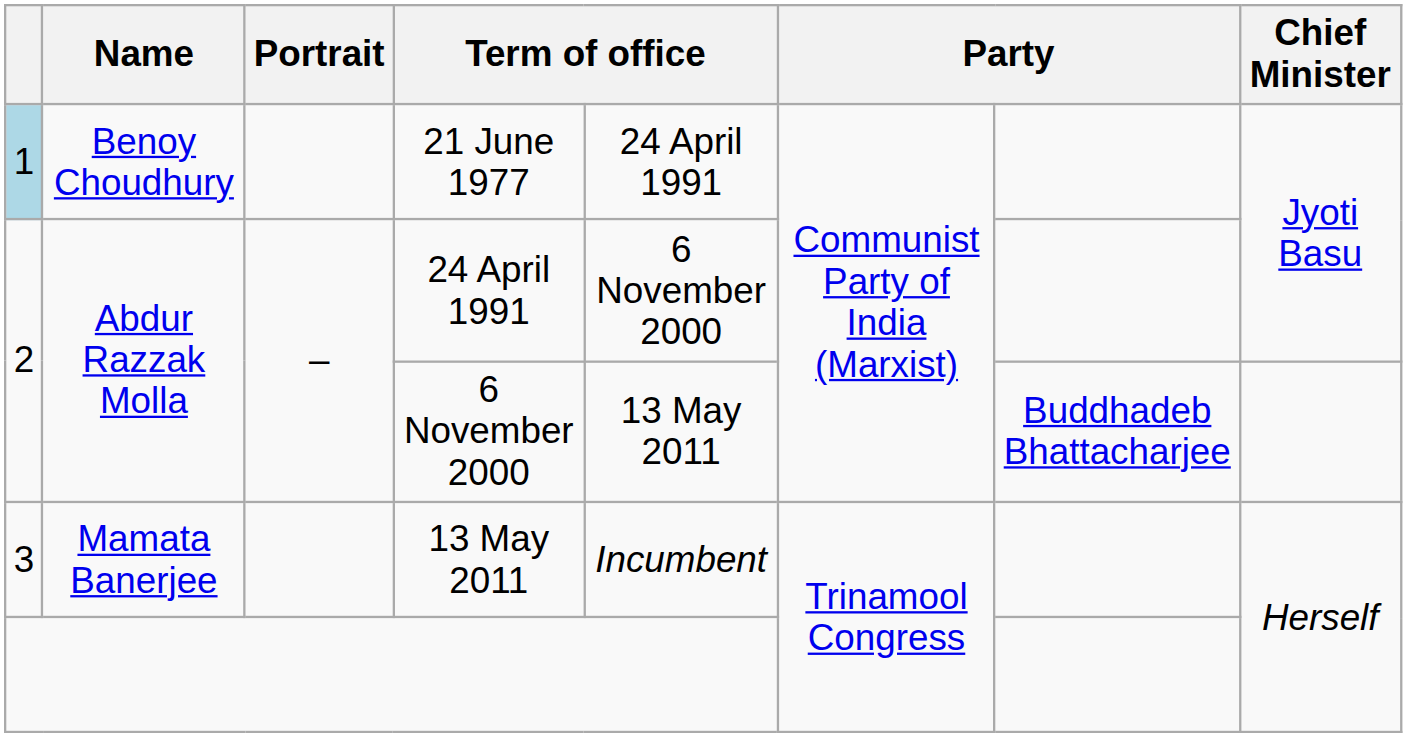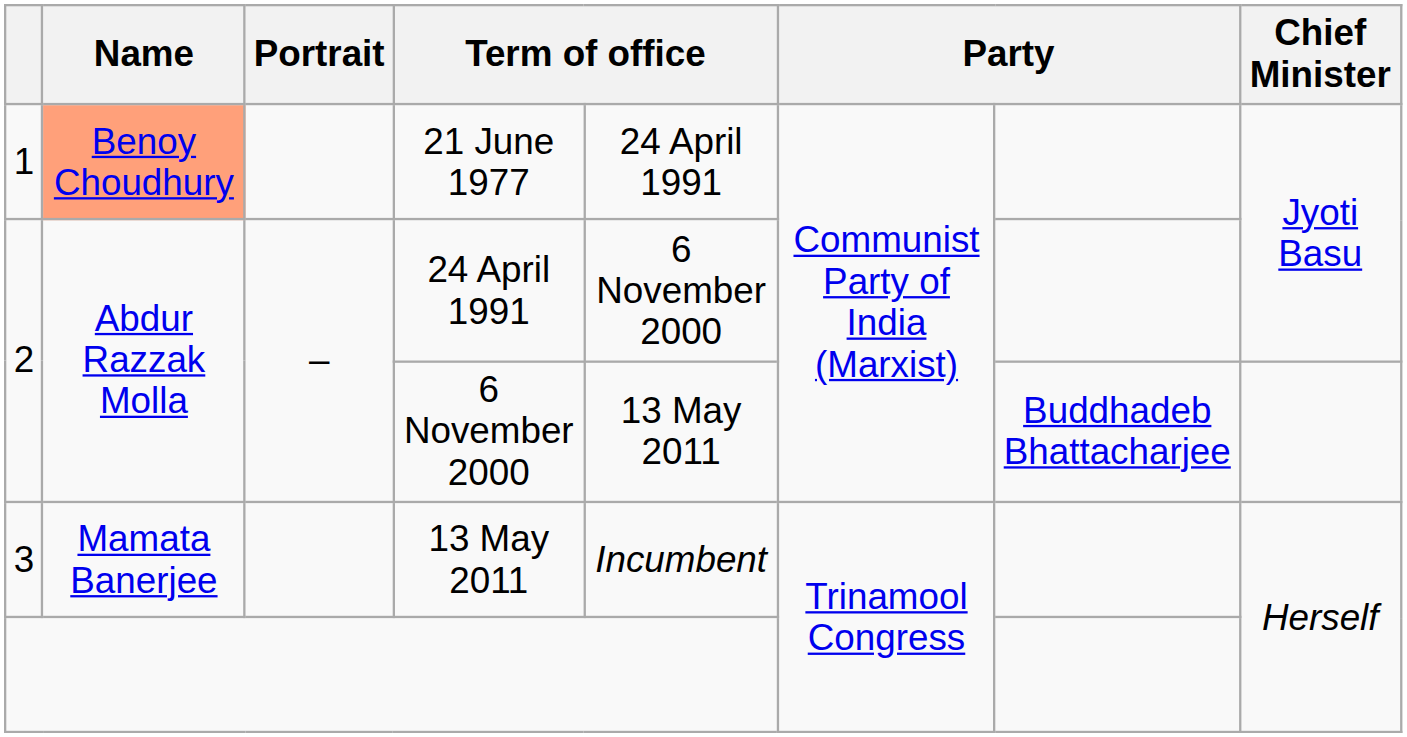(24, 161) lightblue background -> (24, 161) no background
(144, 161) no background -> (144, 161) lightsalmon background
